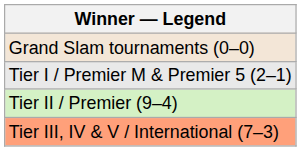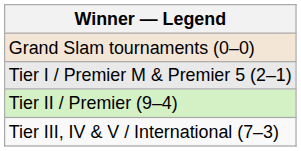(144, 132) lightsalmon background -> (144, 132) no background
